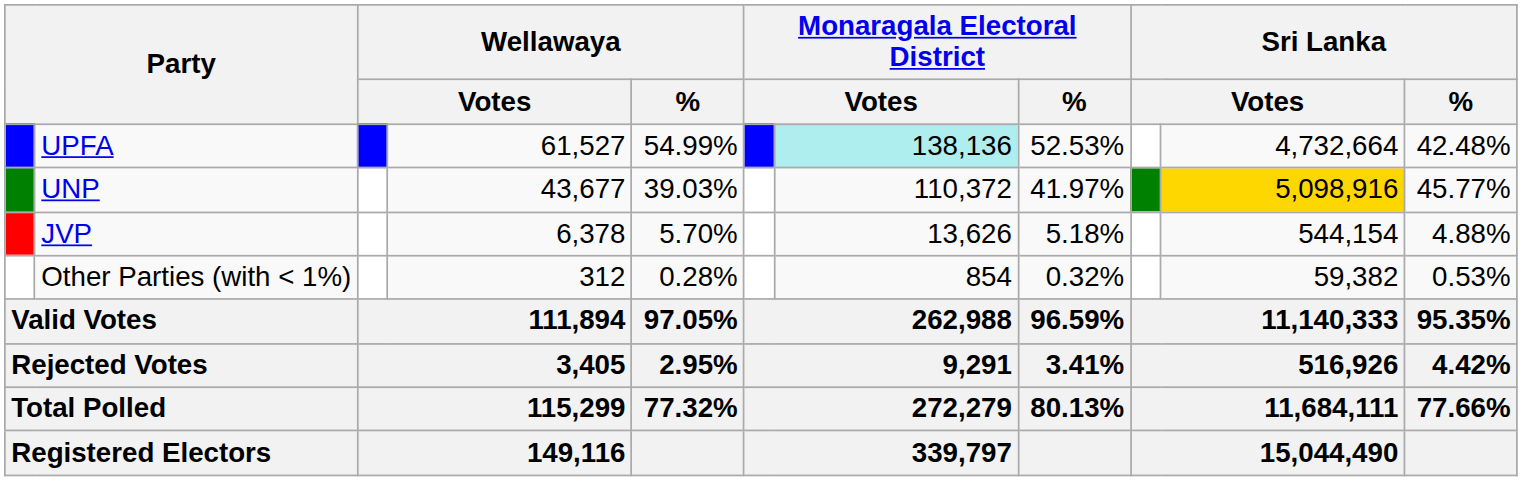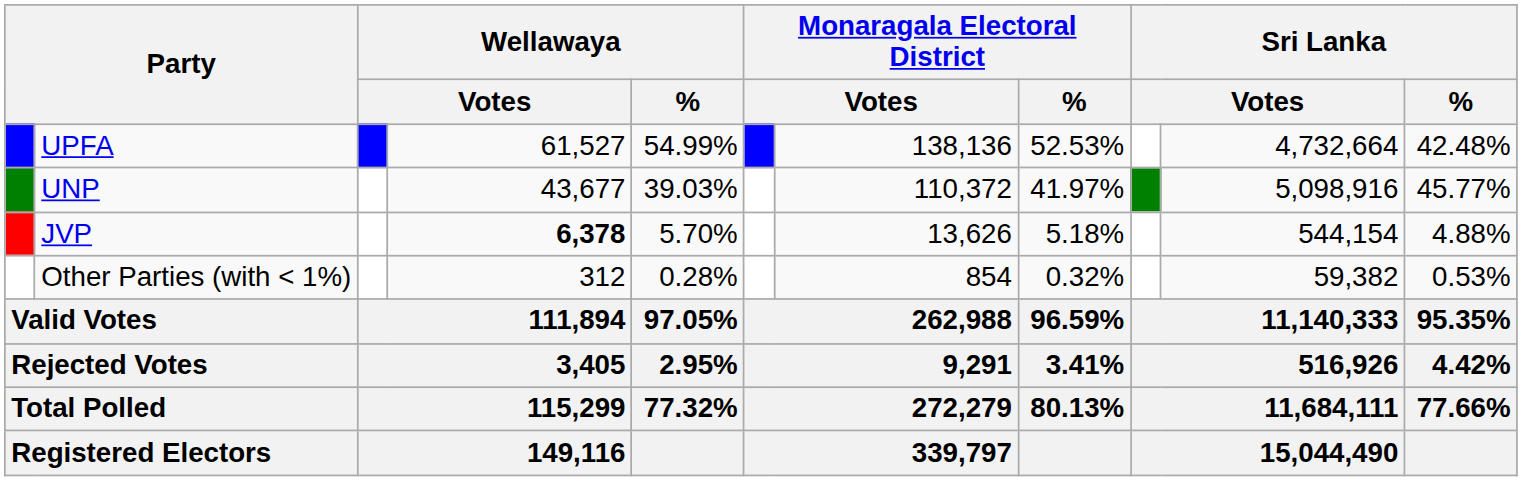(962, 145) paleturquoise background -> (962, 145) no background
(1337, 189) gold background -> (1337, 189) no background
(591, 233) normal -> (591, 233) bold
